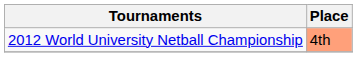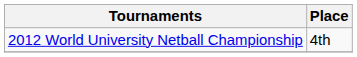(320, 39) lightsalmon background -> (320, 39) no background
